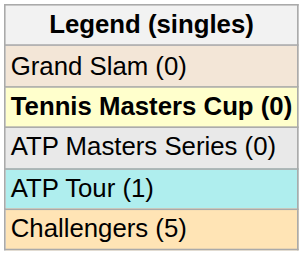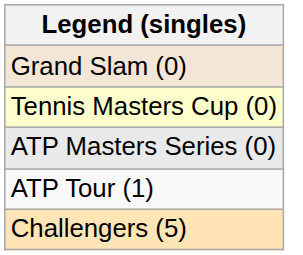(151, 106) bold -> (144, 106) normal
(82, 188) paleturquoise background -> (82, 188) no background
